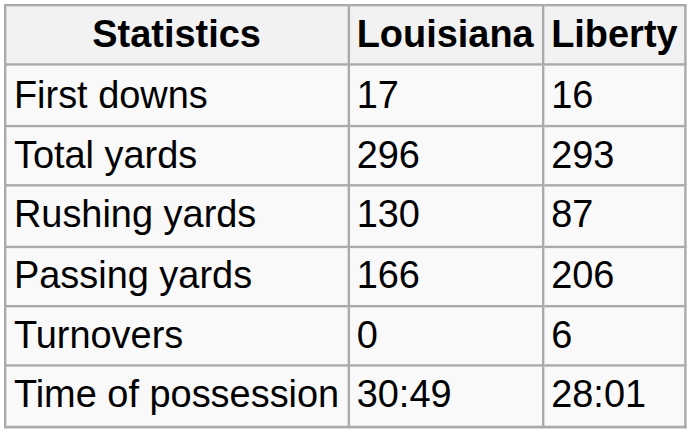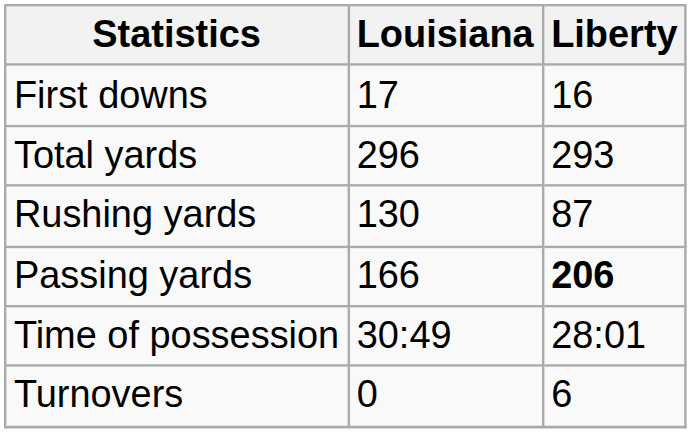(583, 275) normal -> (583, 275) bold
rows swapped: (99, 335) <-> (177, 395)
